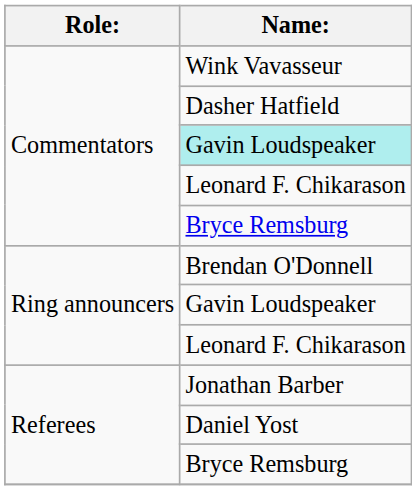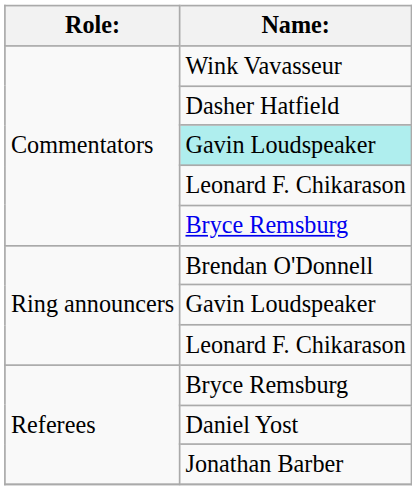(264, 384) Jonathan Barber -> (267, 384) Bryce Remsburg
(267, 464) Bryce Remsburg -> (264, 464) Jonathan Barber
